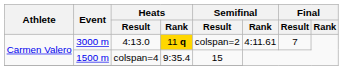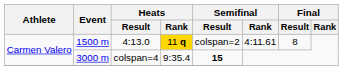(93, 43) 3000 m -> (93, 43) 1500 m
(295, 43) 7 -> (295, 43) 8
(93, 58) 1500 m -> (93, 58) 3000 m
(217, 58) normal -> (217, 58) bold
